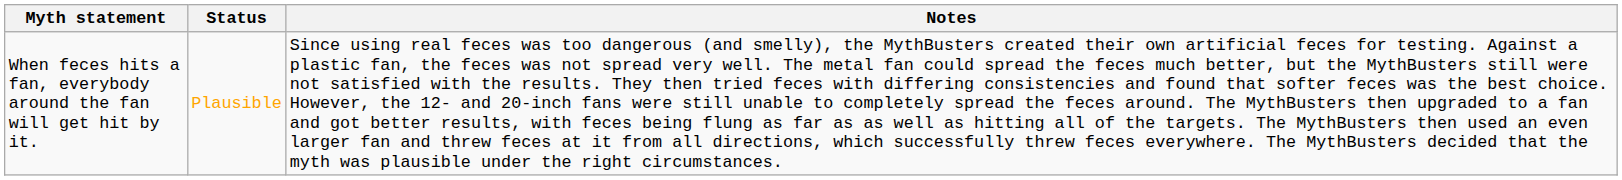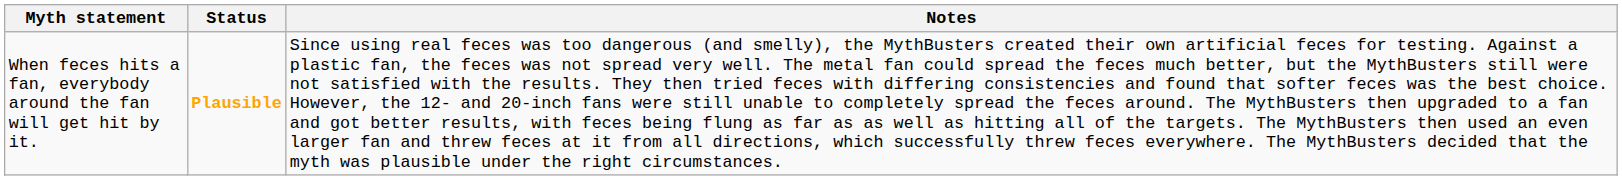(237, 104) normal -> (237, 104) bold
